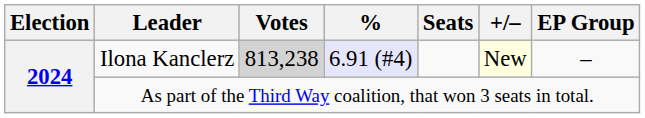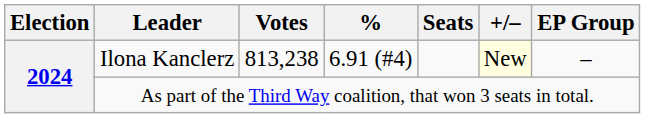(282, 58) lightgrey background -> (282, 58) no background
(371, 58) lavender background -> (371, 58) no background
